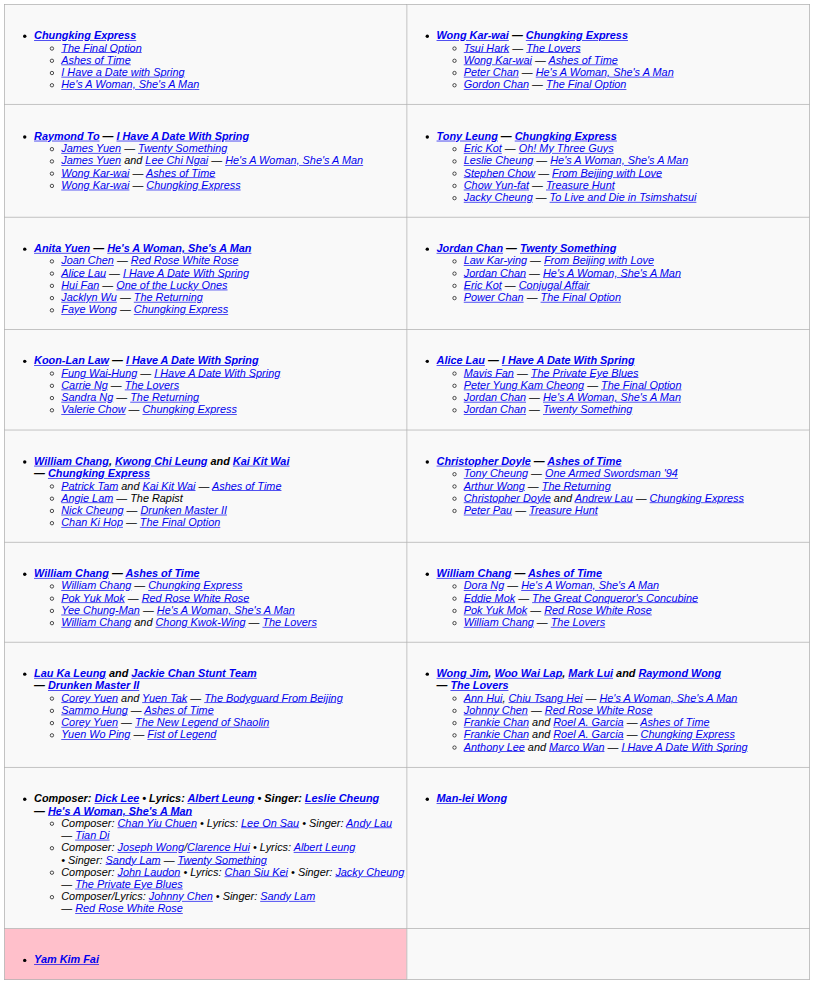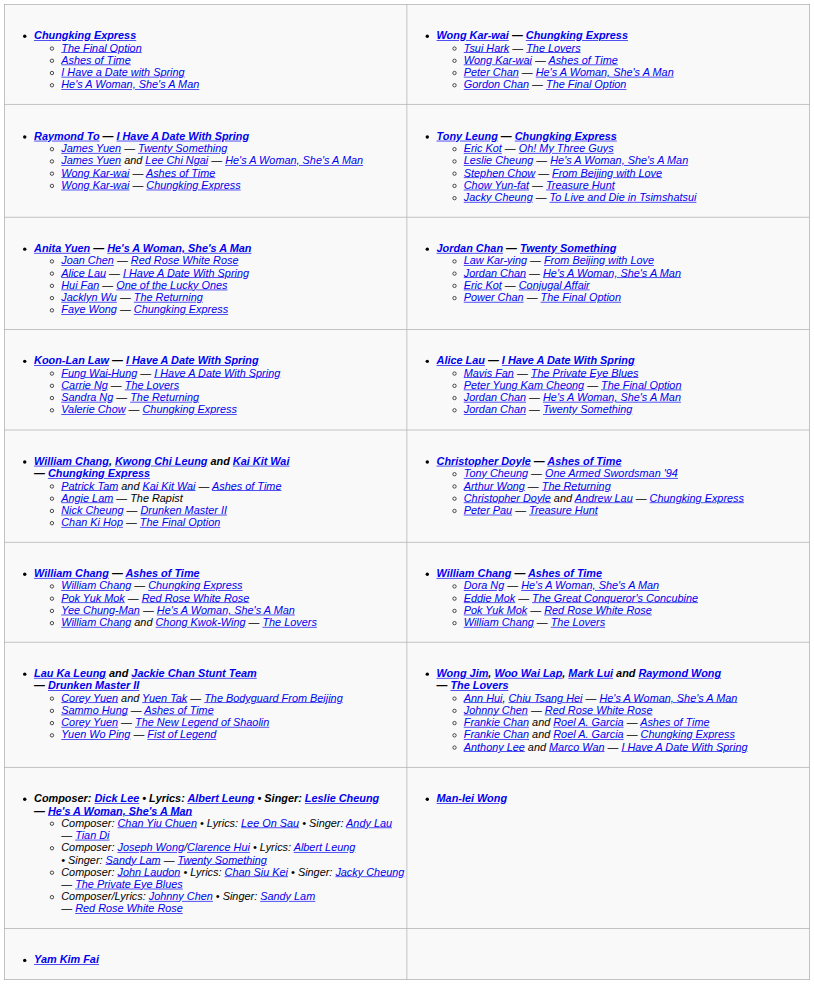(206, 960) pink background -> (206, 960) no background
